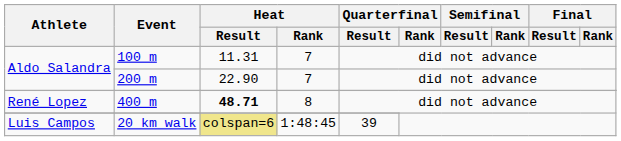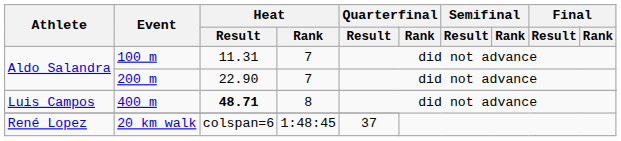(47, 102) René Lopez -> (51, 102) Luis Campos
(51, 124) Luis Campos -> (47, 124) René Lopez
(239, 124) khaki background -> (239, 124) no background
(369, 124) 39 -> (369, 124) 37
